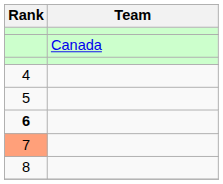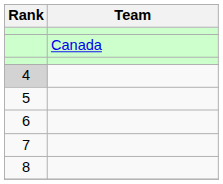(26, 75) no background -> (26, 75) lightgrey background
(26, 121) bold -> (26, 121) normal
(26, 144) lightsalmon background -> (26, 144) no background
